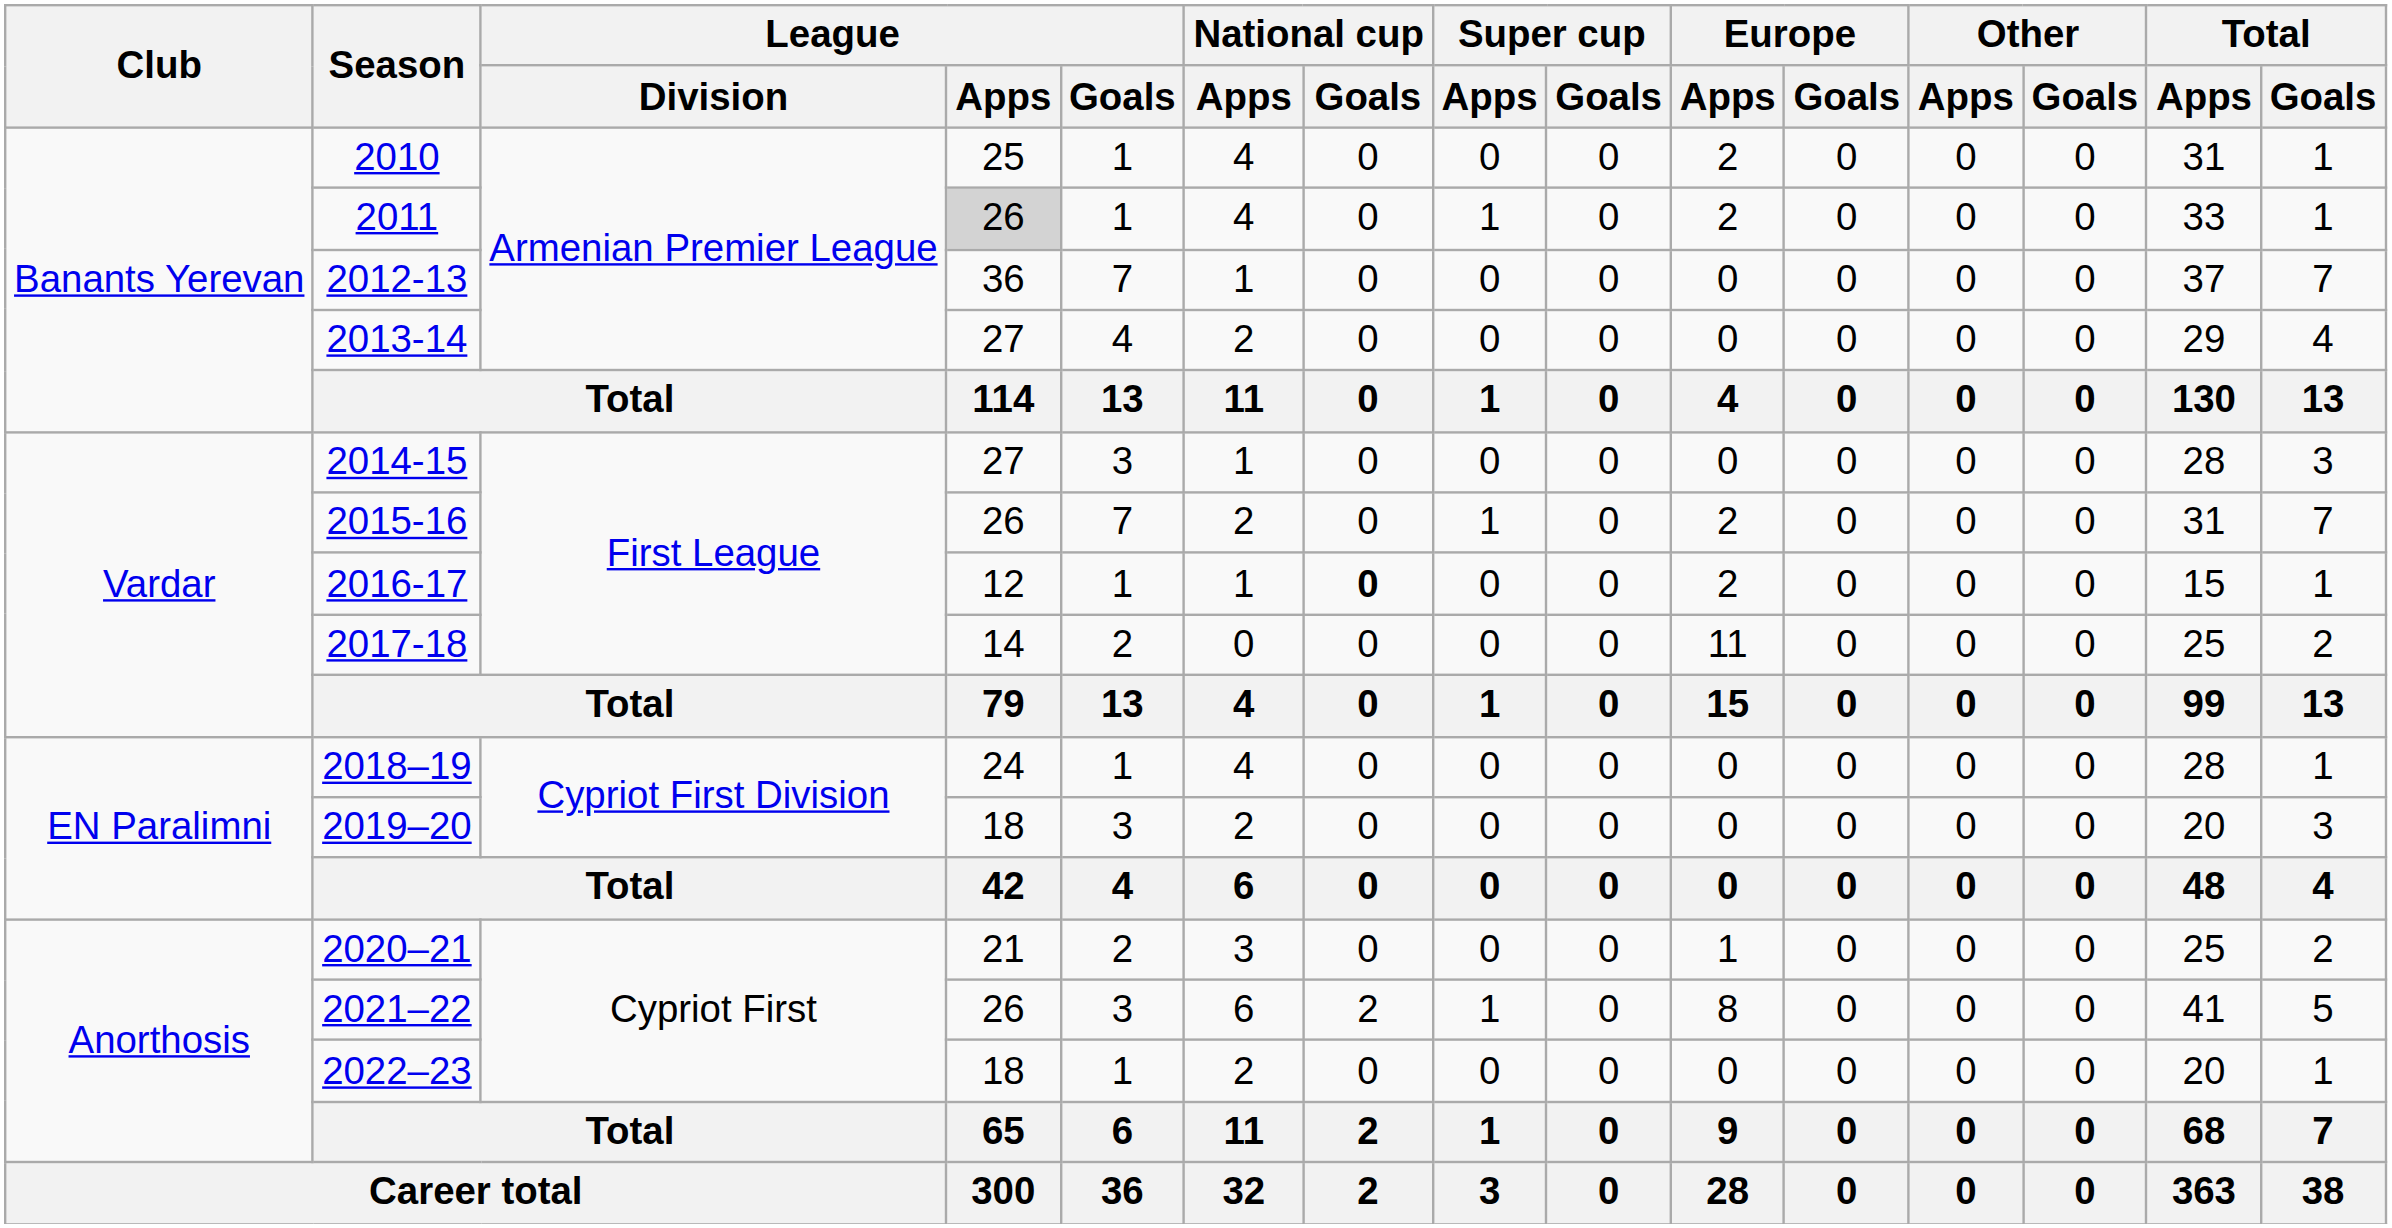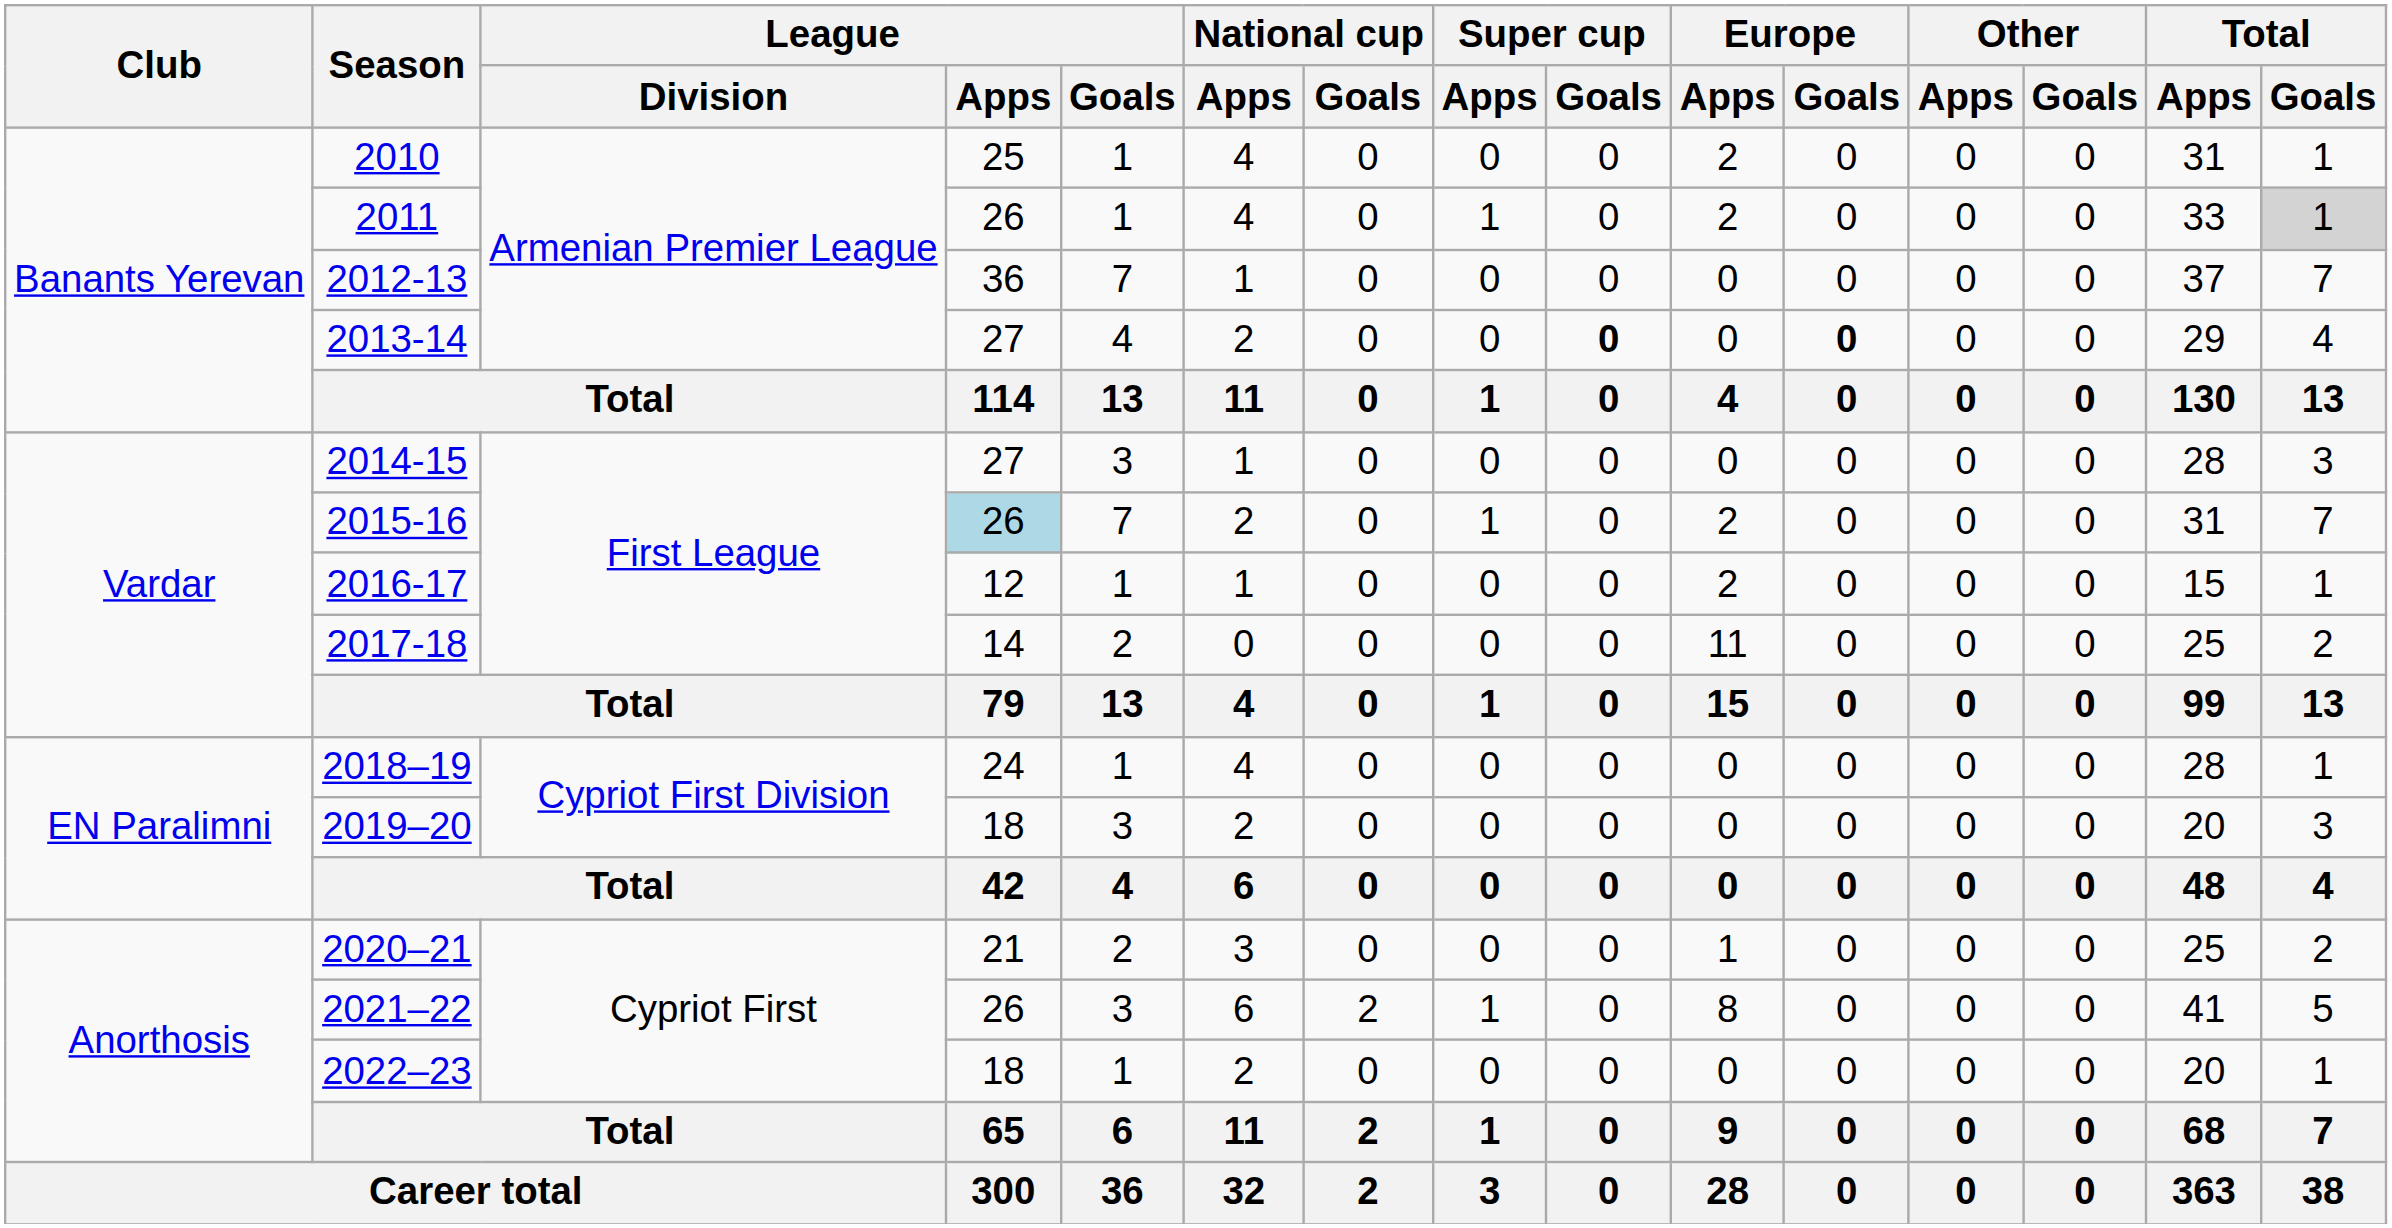(1003, 217) lightgrey background -> (1003, 217) no background
(2323, 217) no background -> (2323, 217) lightgrey background
(1609, 339) normal -> (1609, 339) bold
(1847, 339) normal -> (1847, 339) bold
(1003, 522) no background -> (1003, 522) lightblue background
(1368, 583) bold -> (1368, 583) normal
